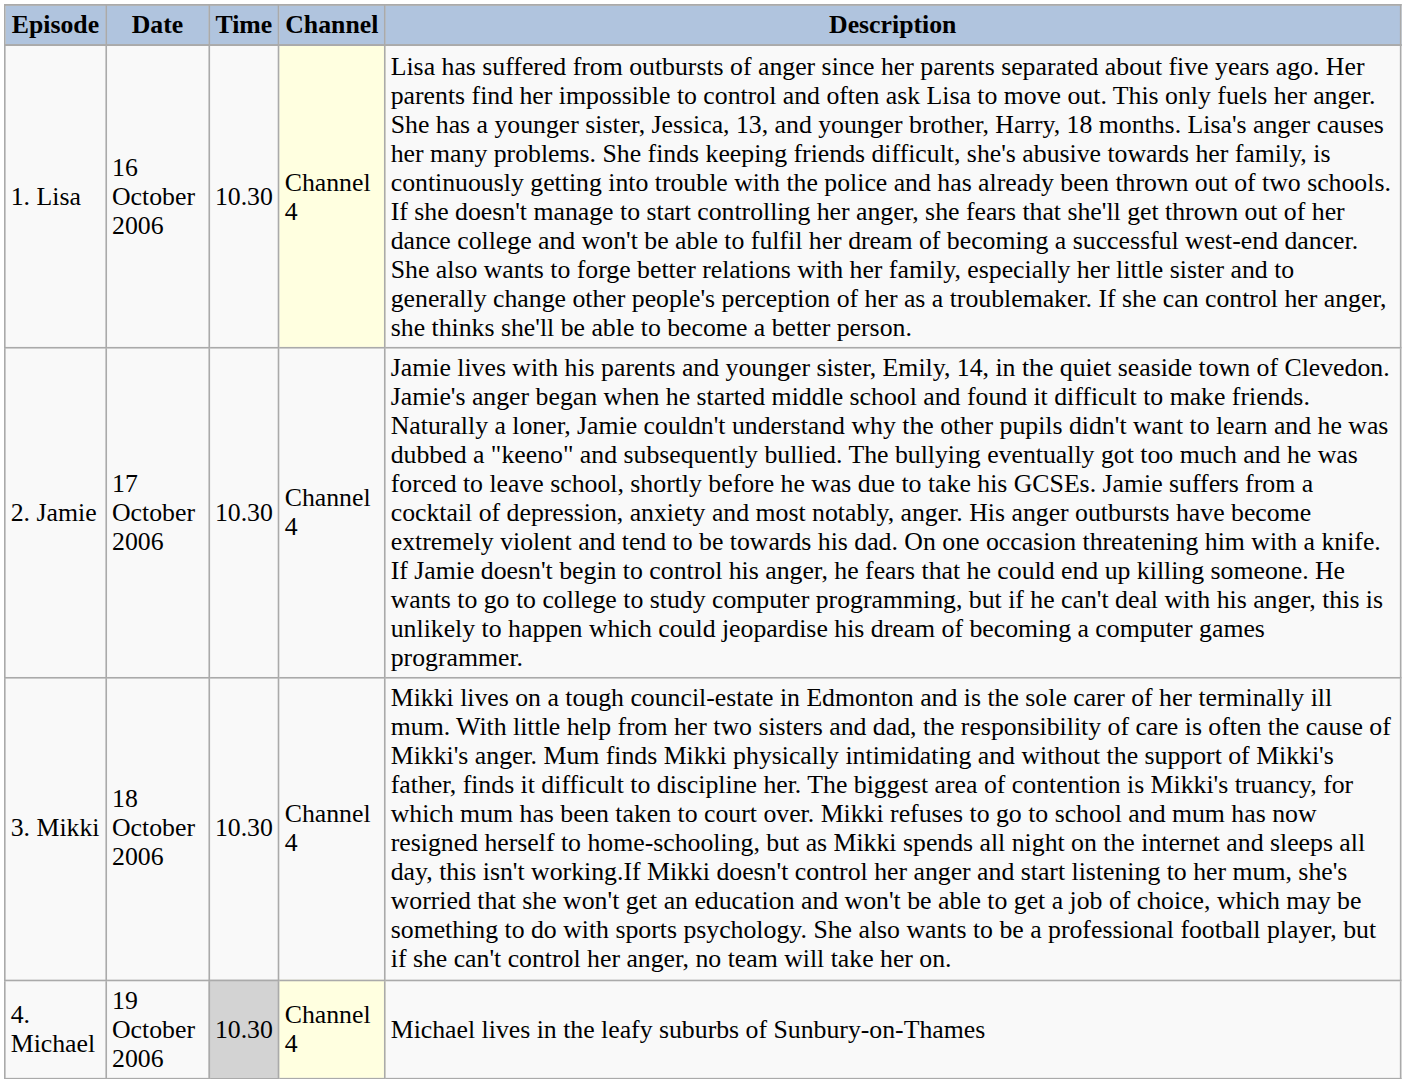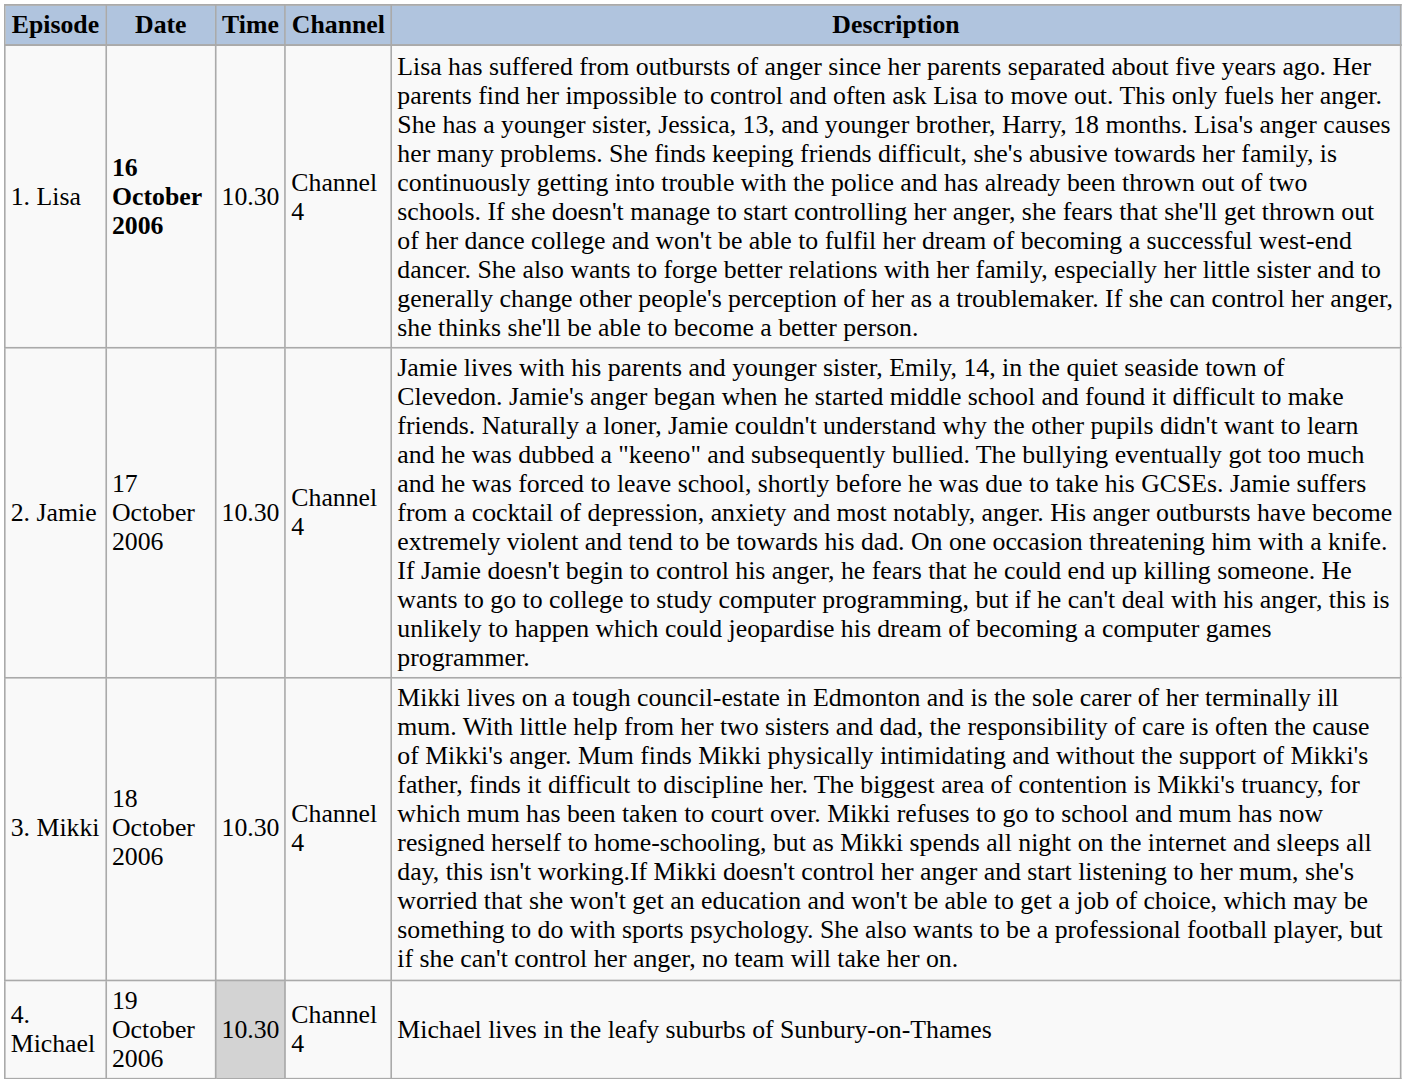(153, 196) normal -> (157, 196) bold
(328, 196) lightyellow background -> (334, 196) no background
(328, 1028) lightyellow background -> (334, 1028) no background
